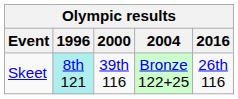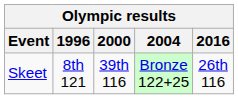(73, 73) paleturquoise background -> (73, 73) no background
